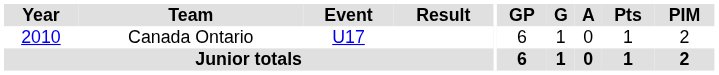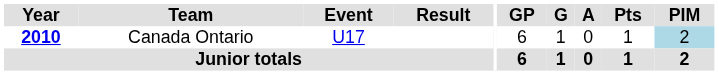(41, 37) normal -> (41, 37) bold
(684, 37) no background -> (684, 37) lightblue background
